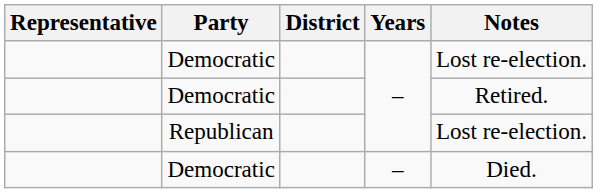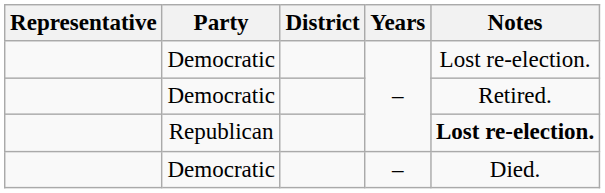(511, 132) normal -> (515, 132) bold
